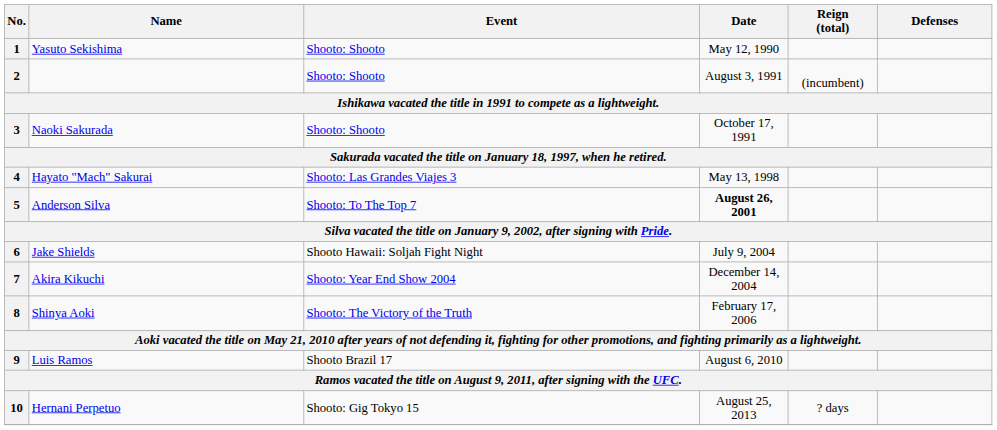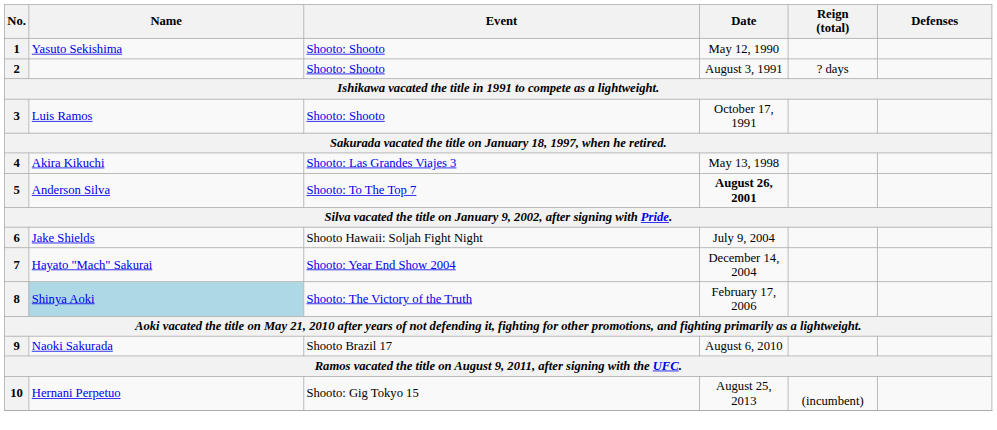(833, 83) (incumbent) -> (833, 68) ? days
(72, 130) Naoki Sakurada -> (62, 116) Luis Ramos
(92, 177) Hayato "Mach" Sakurai -> (68, 163) Akira Kikuchi
(68, 278) Akira Kikuchi -> (92, 264) Hayato "Mach" Sakurai
(63, 313) no background -> (63, 299) lightblue background
(62, 360) Luis Ramos -> (72, 346) Naoki Sakurada
(833, 407) ? days -> (833, 400) (incumbent)
